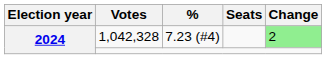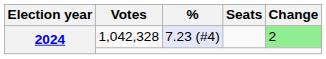(192, 36) no background -> (192, 36) lavender background
